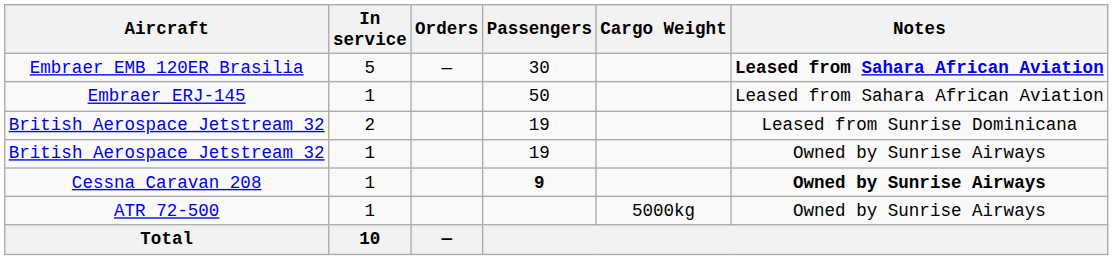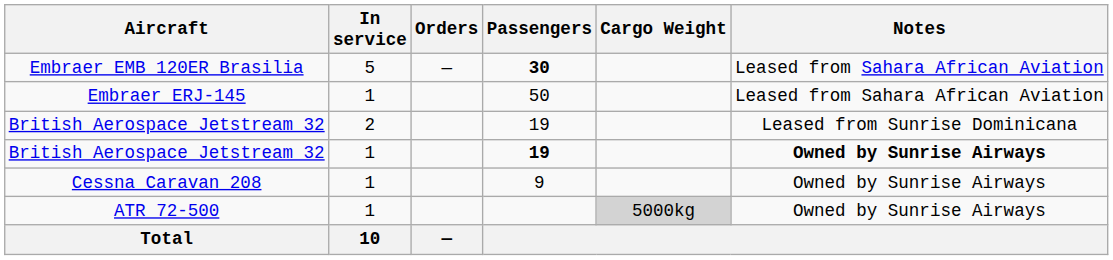(539, 68) normal -> (539, 68) bold
(919, 68) bold -> (919, 68) normal
(539, 154) normal -> (539, 154) bold
(919, 154) normal -> (919, 154) bold
(539, 182) bold -> (539, 182) normal
(919, 182) bold -> (919, 182) normal
(664, 211) no background -> (664, 211) lightgrey background
